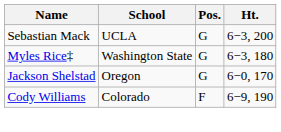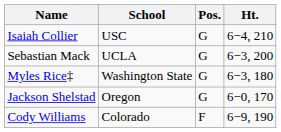+ row: (42, 35)
